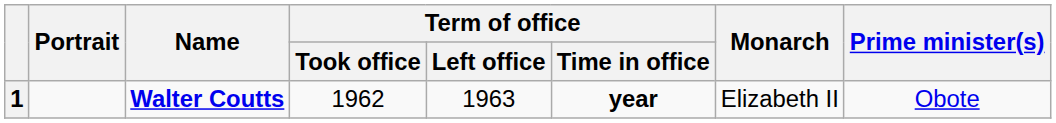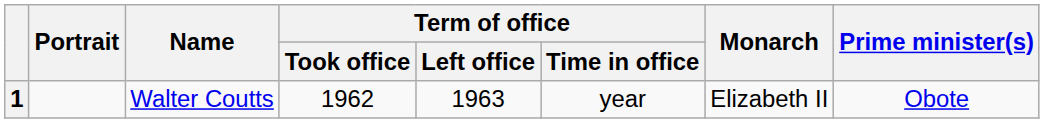(207, 99) bold -> (202, 99) normal
(633, 99) bold -> (623, 99) normal
